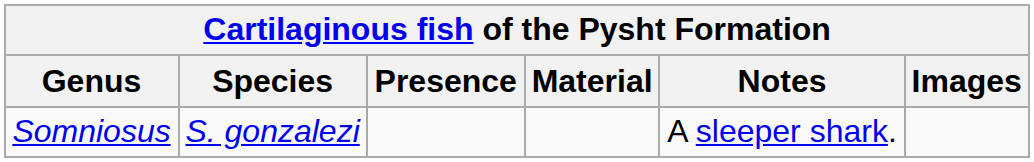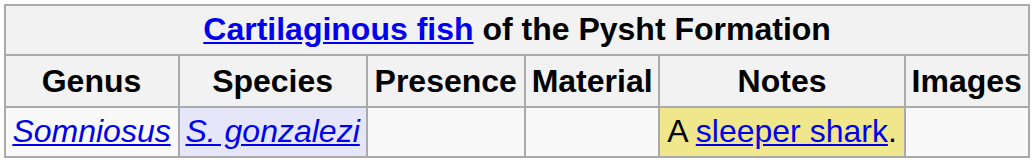(273, 131) no background -> (273, 131) lavender background
(782, 131) no background -> (782, 131) khaki background
